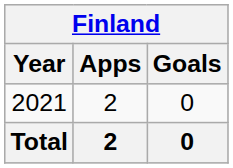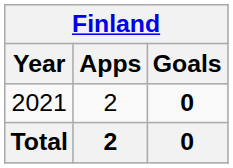(187, 102) normal -> (187, 102) bold
